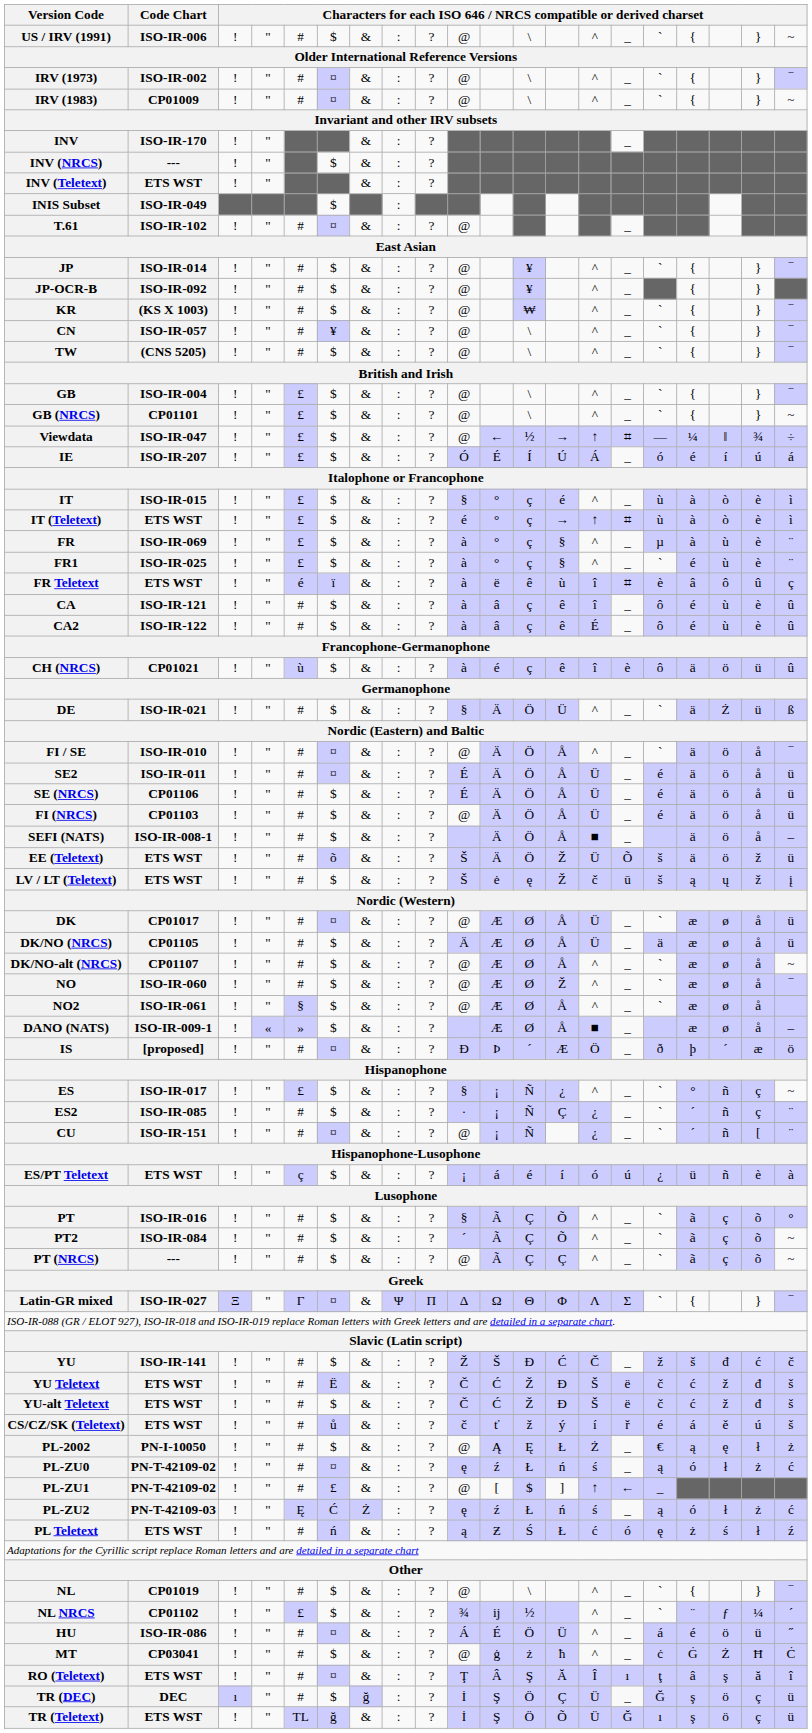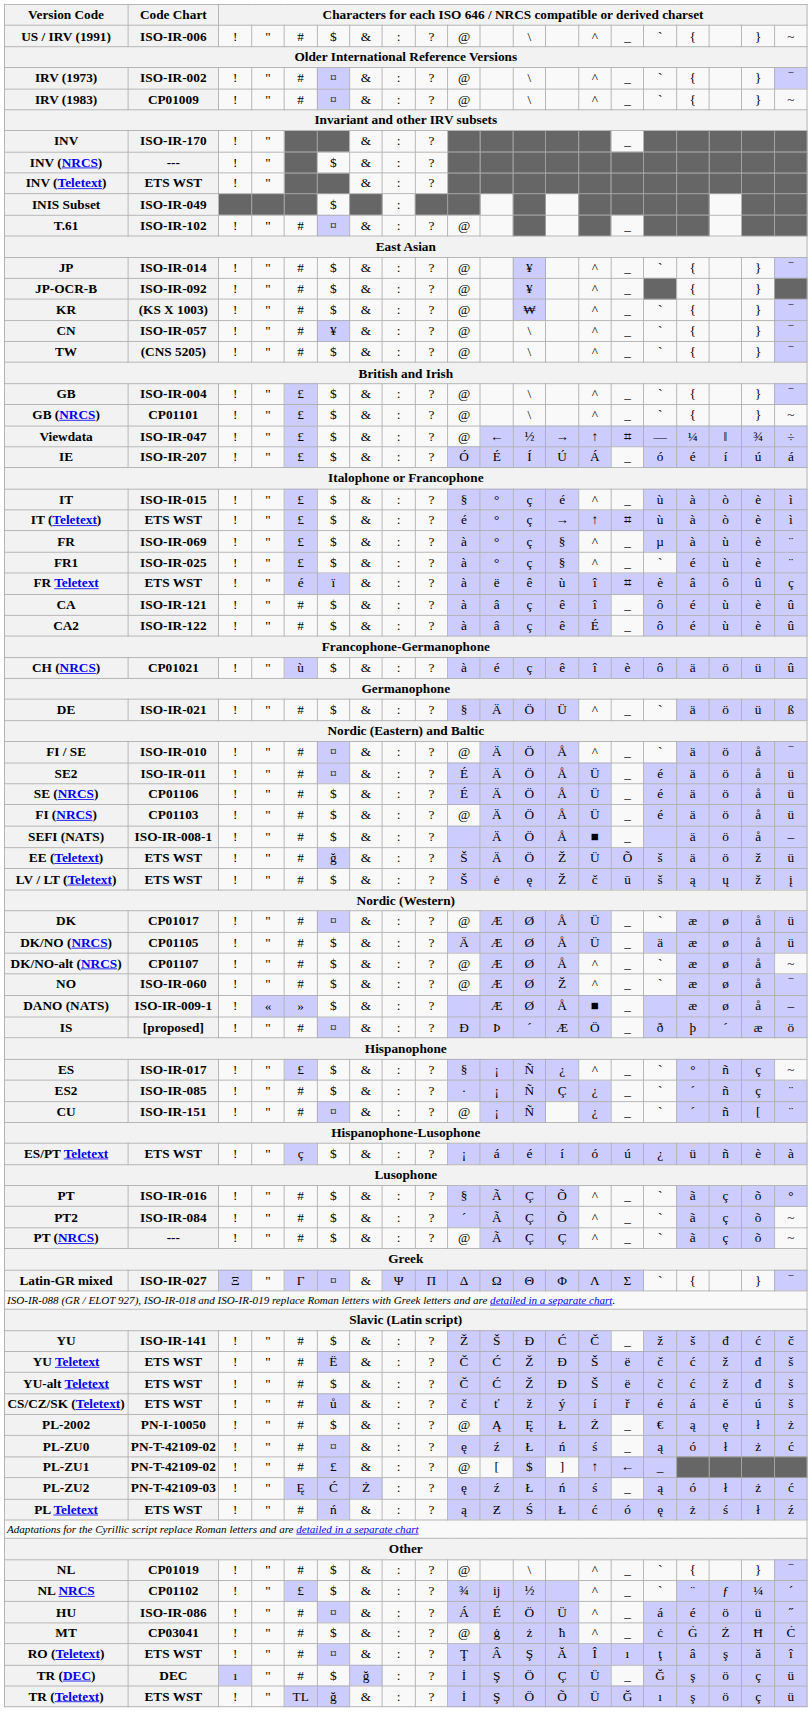(725, 710) Ż -> (725, 710) ö
(333, 858) õ -> (333, 858) ğ
- row: (66, 1005)
